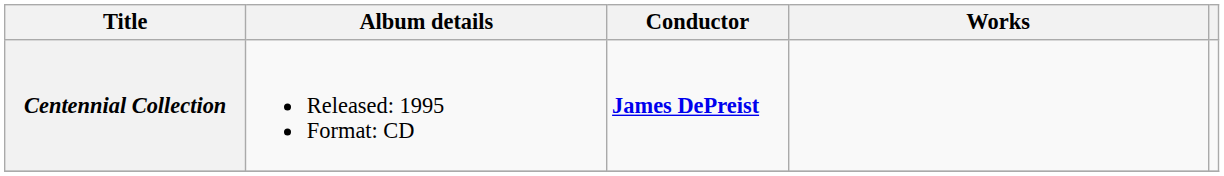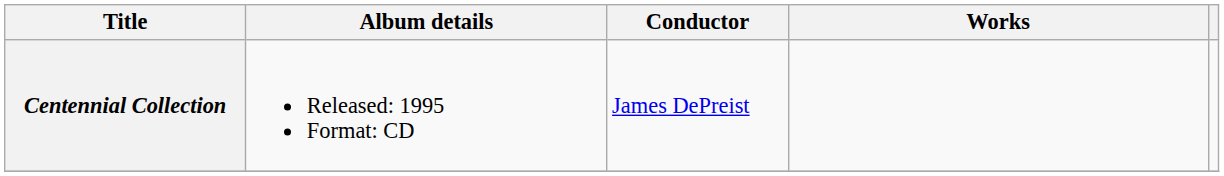(686, 105) bold -> (681, 105) normal
